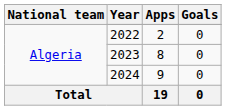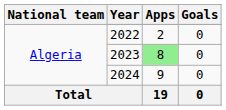(160, 55) no background -> (160, 55) lightgreen background
